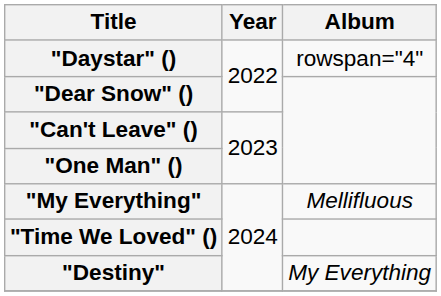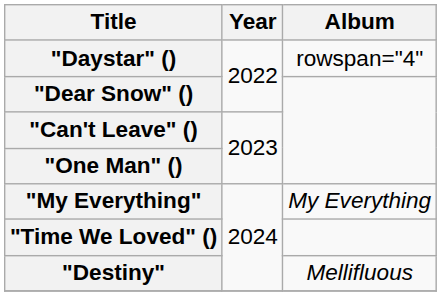(360, 201) Mellifluous -> (360, 201) My Everything
(360, 272) My Everything -> (360, 272) Mellifluous
